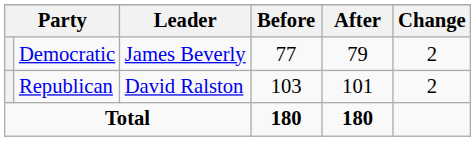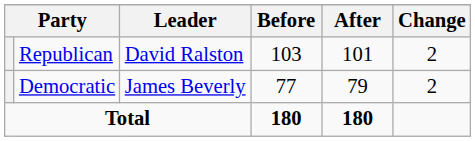rows swapped: (66, 86) <-> (67, 53)
